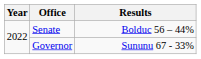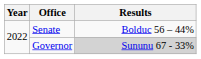(158, 45) no background -> (158, 45) lightgrey background
